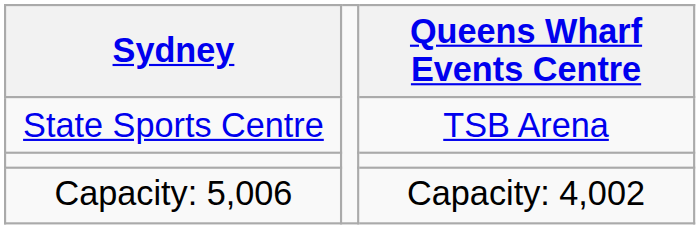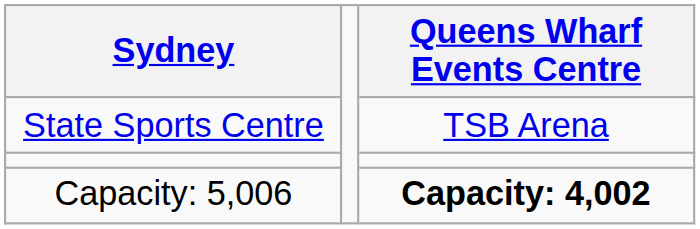(526, 194) normal -> (526, 194) bold
